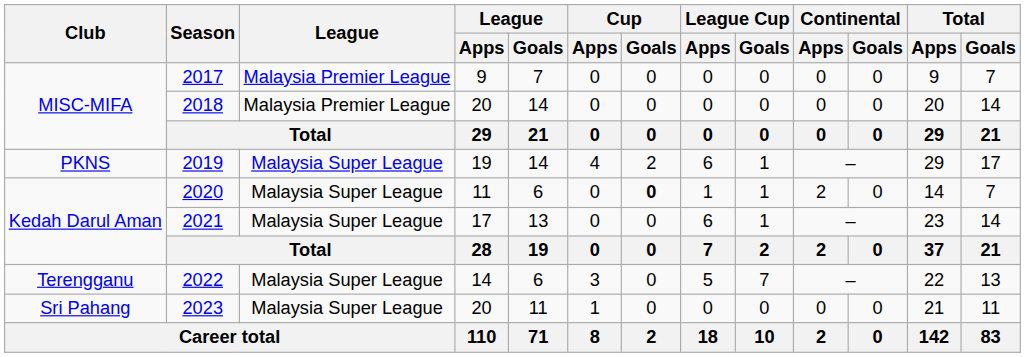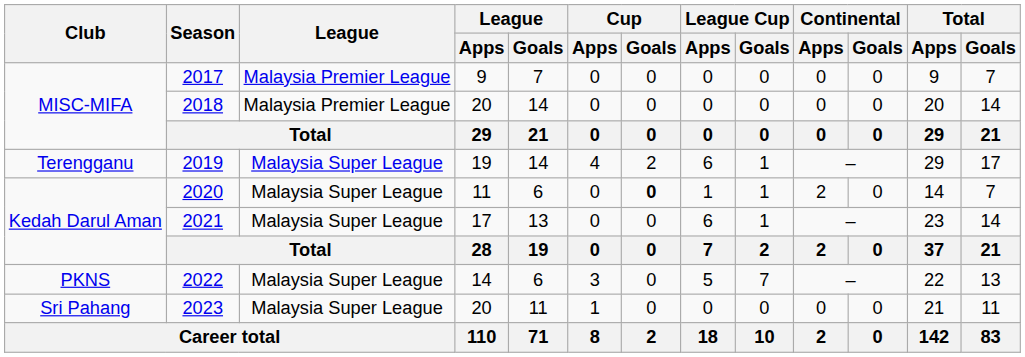(85, 163) PKNS -> (85, 163) Terengganu
(85, 279) Terengganu -> (85, 279) PKNS
